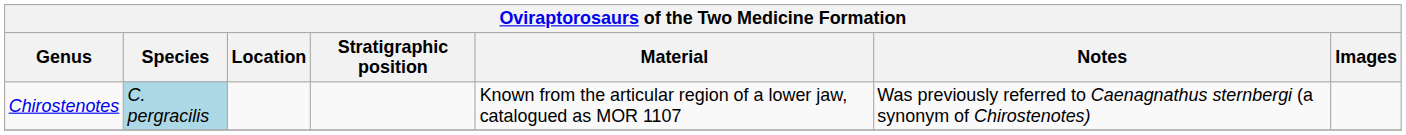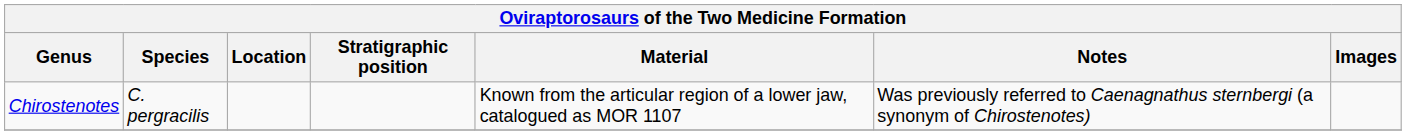(168, 105) lightblue background -> (168, 105) no background
